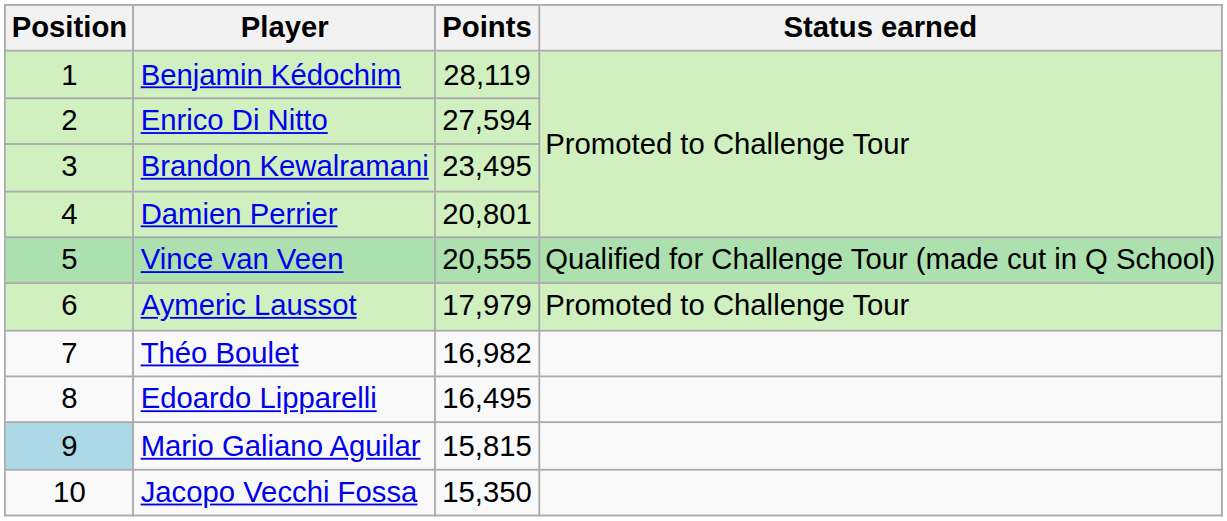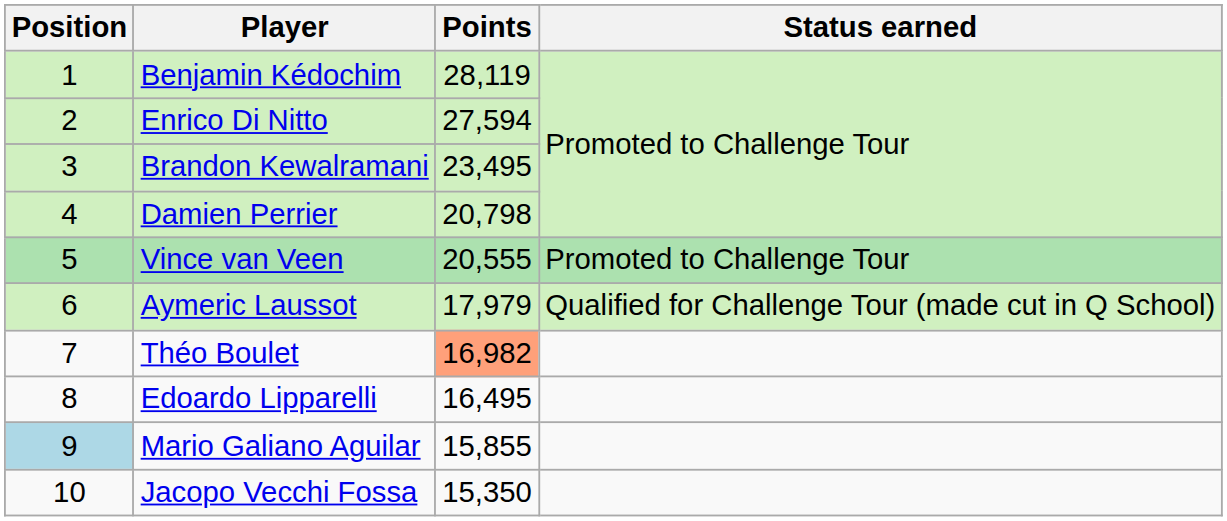(487, 213) 20,801 -> (487, 213) 20,798
(880, 259) Qualified for Challenge Tour (made cut in Q School) -> (727, 259) Promoted to Challenge Tour
(727, 306) Promoted to Challenge Tour -> (880, 306) Qualified for Challenge Tour (made cut in Q School)
(487, 352) no background -> (487, 352) lightsalmon background
(487, 445) 15,815 -> (487, 445) 15,855
